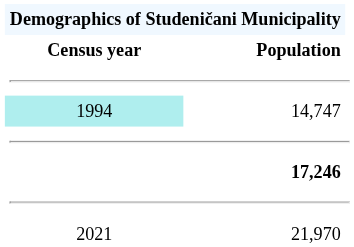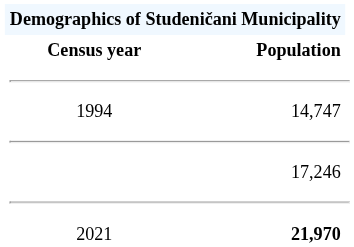(94, 111) paleturquoise background -> (94, 111) no background
(316, 172) bold -> (316, 172) normal
(316, 233) normal -> (316, 233) bold
